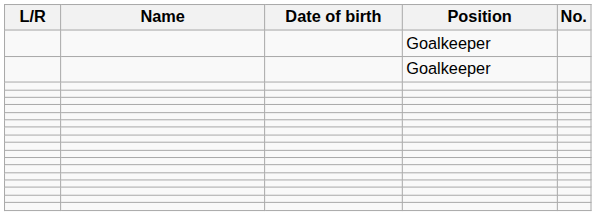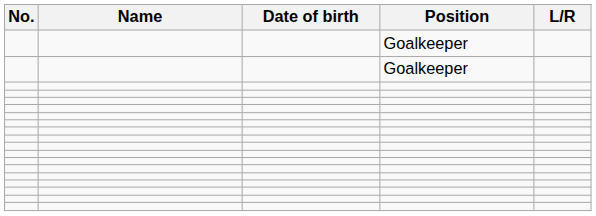columns swapped: (574, 17) <-> (33, 17)
